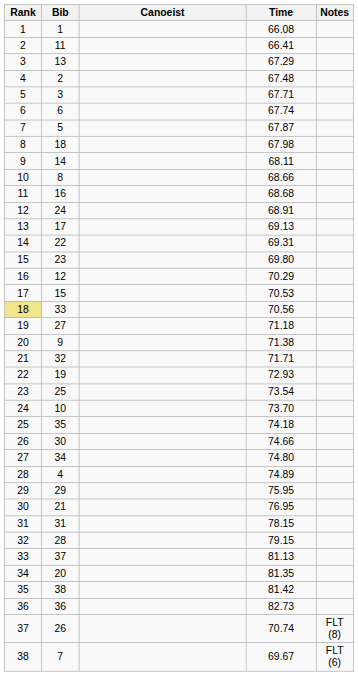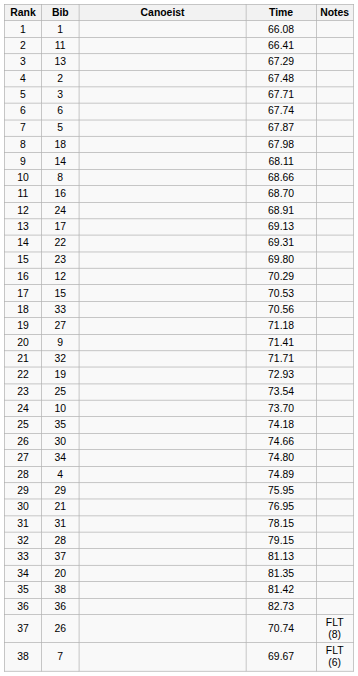(281, 194) 68.68 -> (281, 194) 68.70
(23, 309) khaki background -> (23, 309) no background
(281, 342) 71.38 -> (281, 342) 71.41
